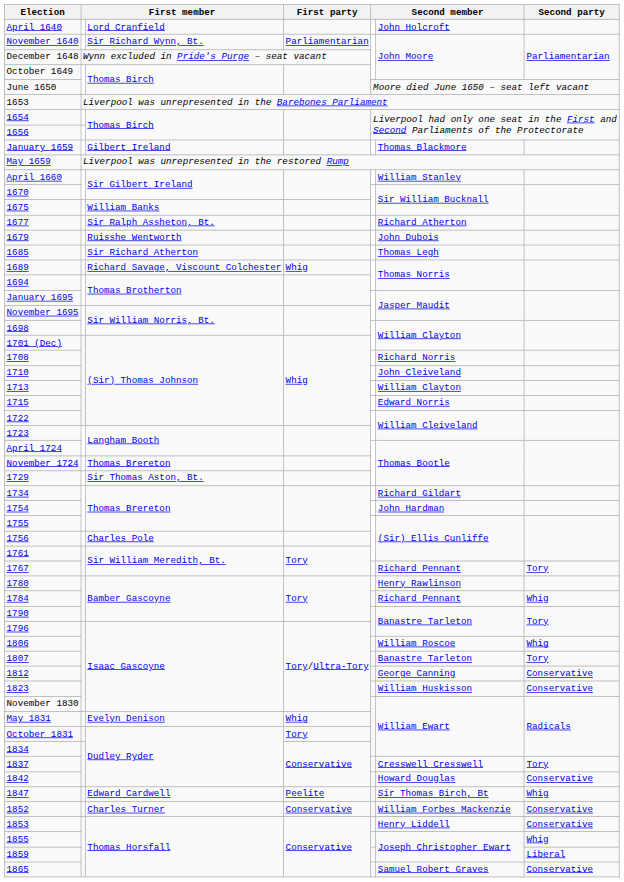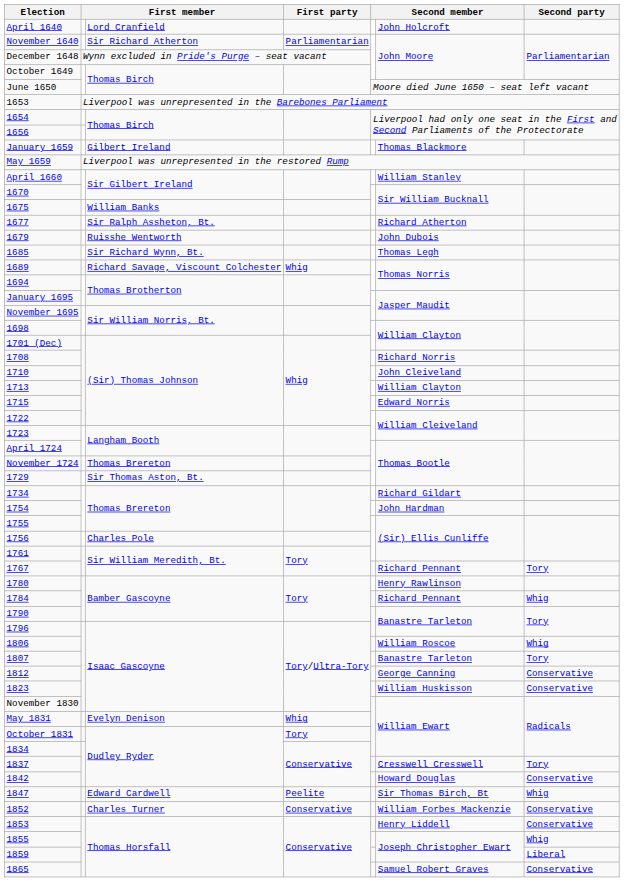(146, 42) Sir Richard Wynn, Bt. -> (143, 42) Sir Richard Atherton
(143, 253) Sir Richard Atherton -> (146, 253) Sir Richard Wynn, Bt.
